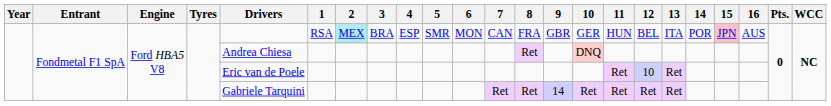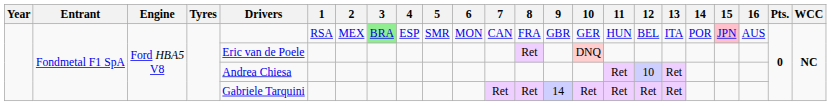(351, 33) paleturquoise background -> (351, 33) no background
(382, 33) no background -> (382, 33) lightgreen background
(257, 52) Andrea Chiesa -> (263, 52) Eric van de Poele
(263, 72) Eric van de Poele -> (257, 72) Andrea Chiesa
